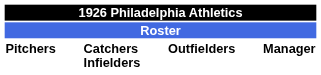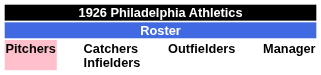(31, 48) no background -> (31, 48) pink background
